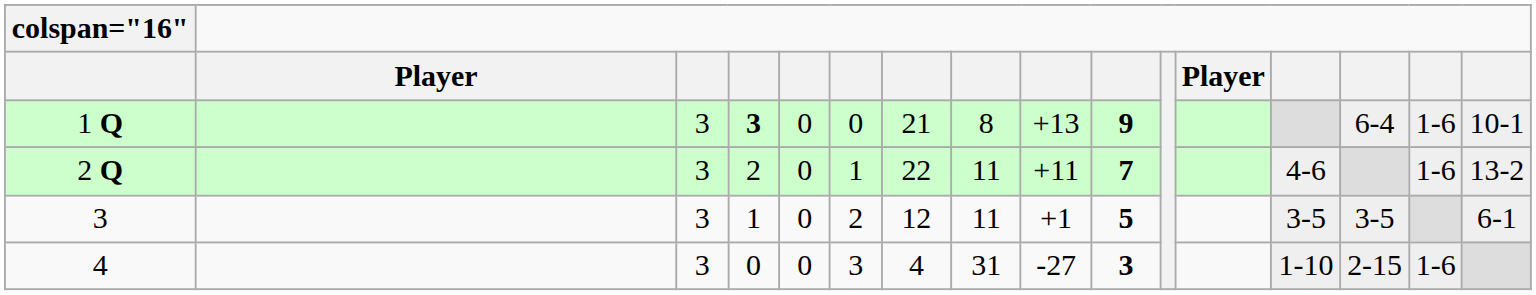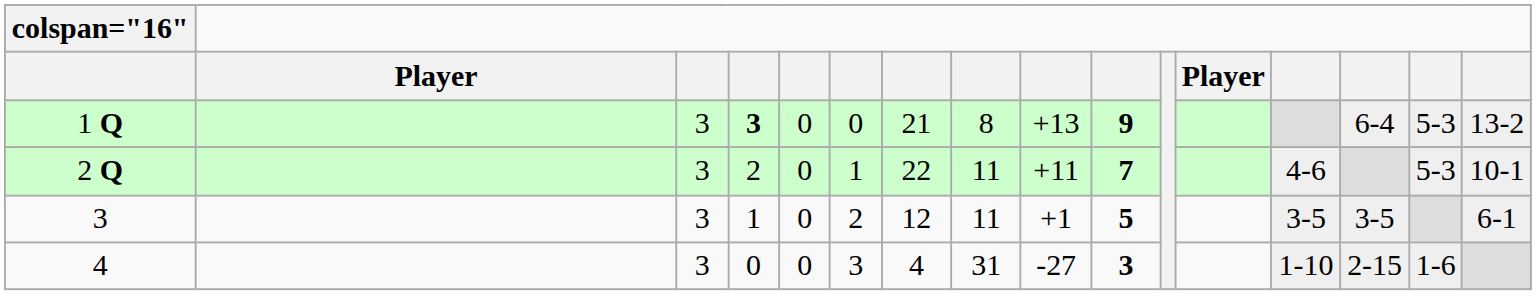(1436, 123) 1-6 -> (1436, 123) 5-3
(1497, 123) 10-1 -> (1497, 123) 13-2
(1436, 170) 1-6 -> (1436, 170) 5-3
(1497, 170) 13-2 -> (1497, 170) 10-1
